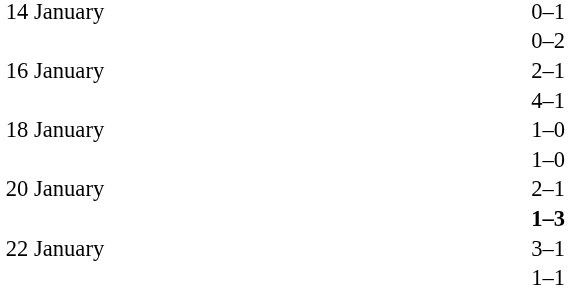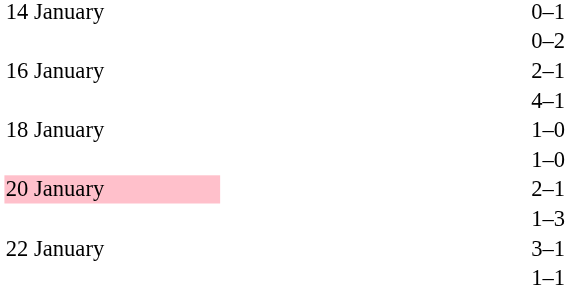(55, 189) no background -> (55, 189) pink background
(548, 218) bold -> (548, 218) normal
